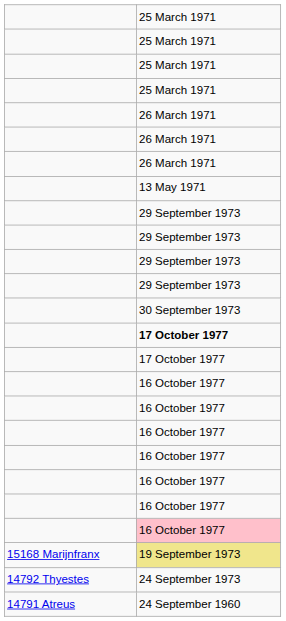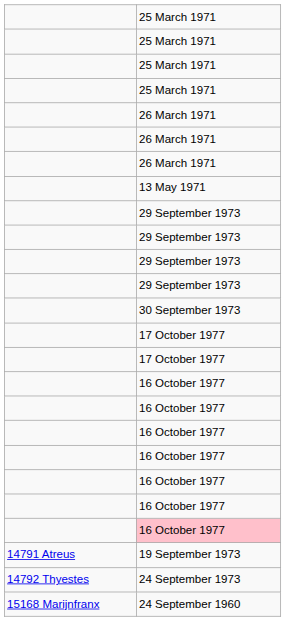(184, 334) bold -> (182, 334) normal
(53, 554) 15168 Marijnfranx -> (41, 554) 14791 Atreus
(190, 554) khaki background -> (190, 554) no background
(41, 603) 14791 Atreus -> (53, 603) 15168 Marijnfranx
